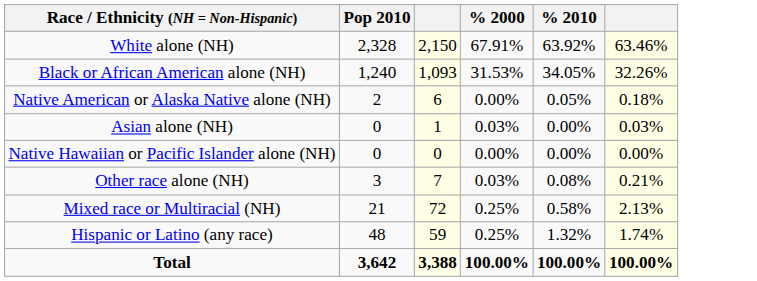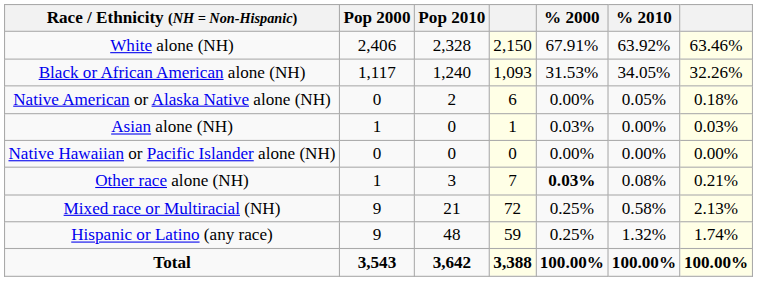+ column: (377, 18)
(497, 180) normal -> (572, 180) bold
